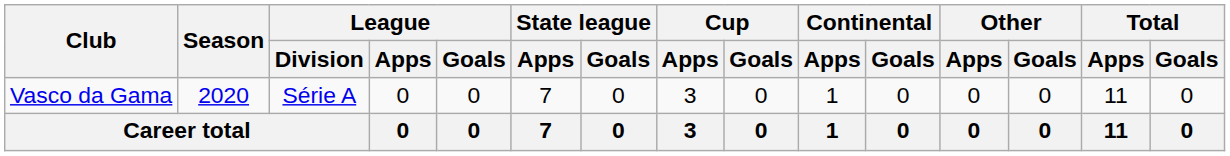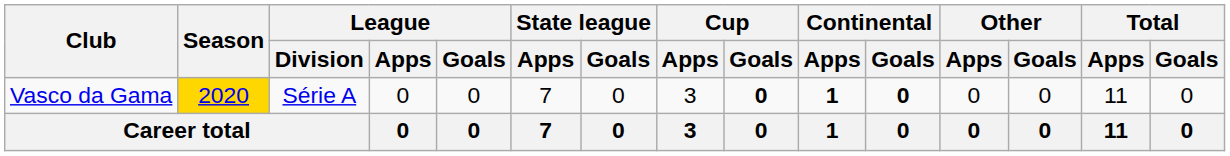(224, 95) no background -> (224, 95) gold background
(761, 95) normal -> (761, 95) bold
(832, 95) normal -> (832, 95) bold
(903, 95) normal -> (903, 95) bold
